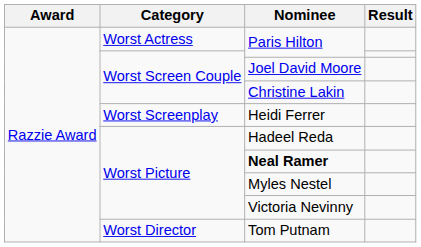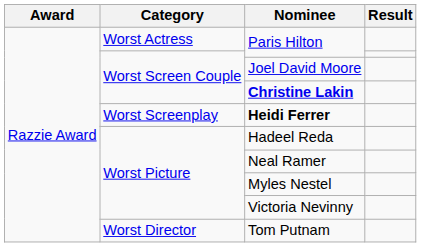(296, 92) normal -> (301, 92) bold
(287, 115) normal -> (289, 115) bold
(288, 161) bold -> (287, 161) normal
